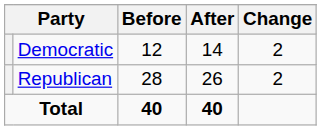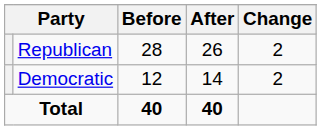rows swapped: (65, 79) <-> (65, 49)
